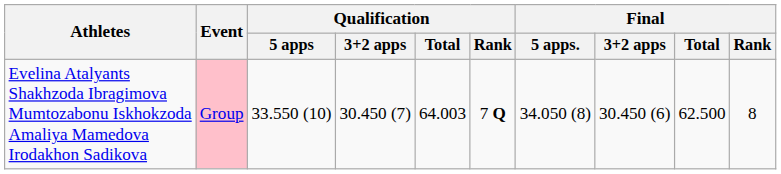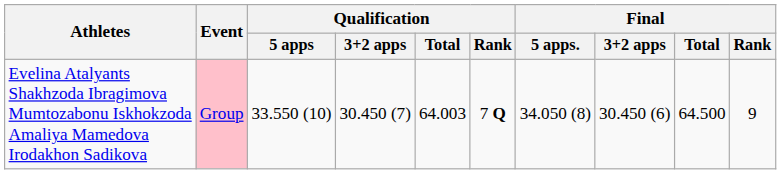(702, 114) 62.500 -> (702, 114) 64.500
(752, 114) 8 -> (752, 114) 9
